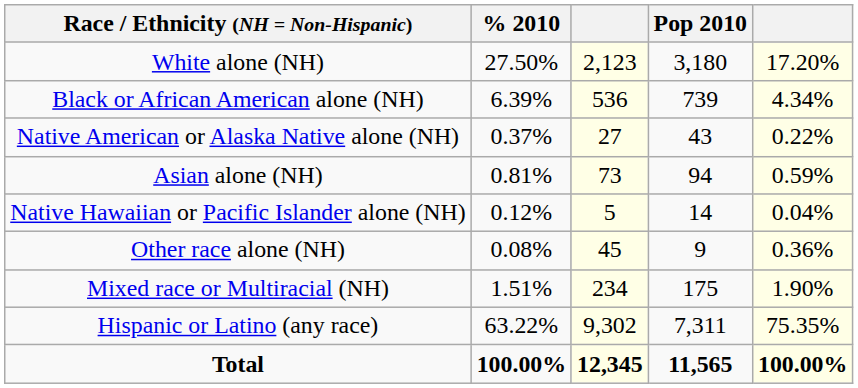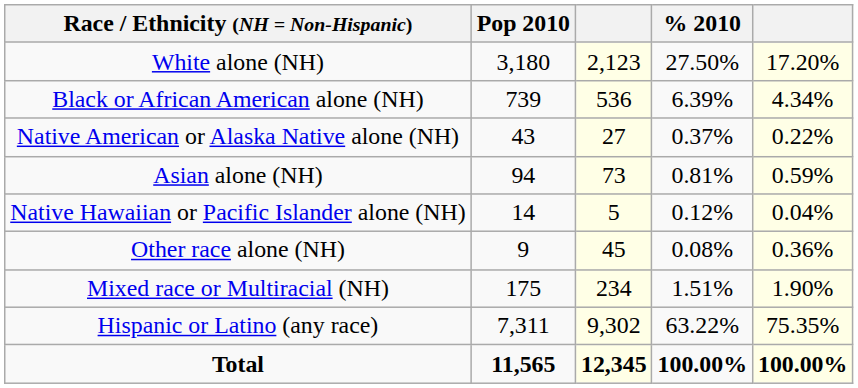columns swapped: (700, 23) <-> (521, 23)
